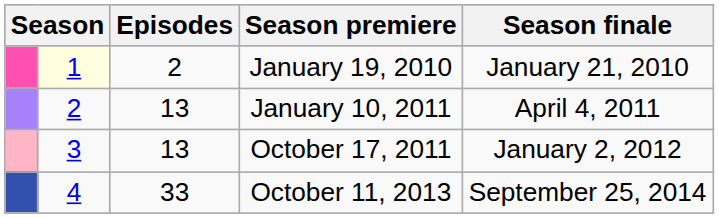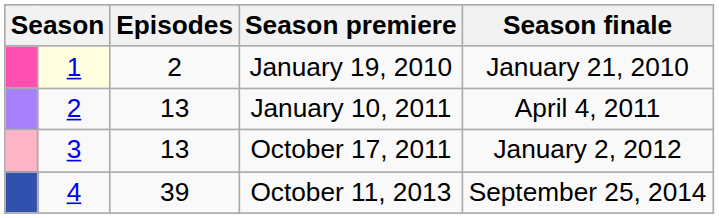(175, 191) 33 -> (175, 191) 39
